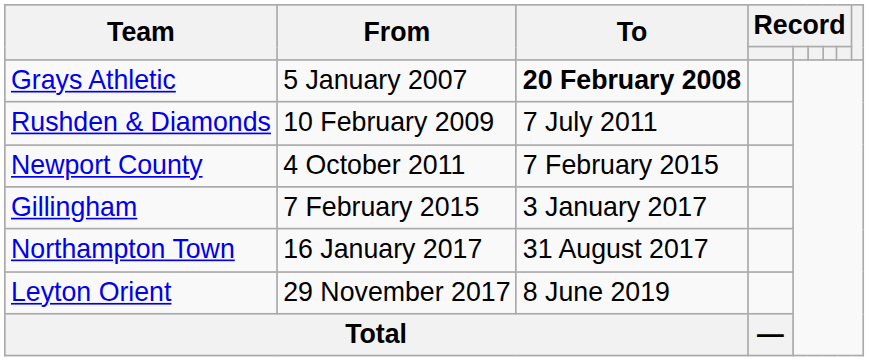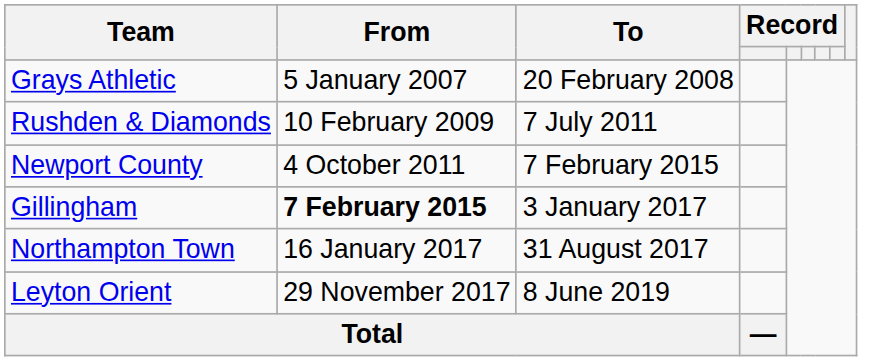(632, 80) bold -> (628, 80) normal
(381, 207) normal -> (385, 207) bold
